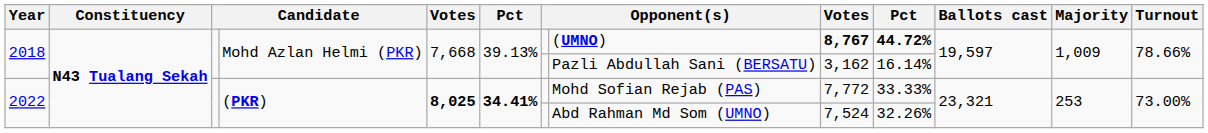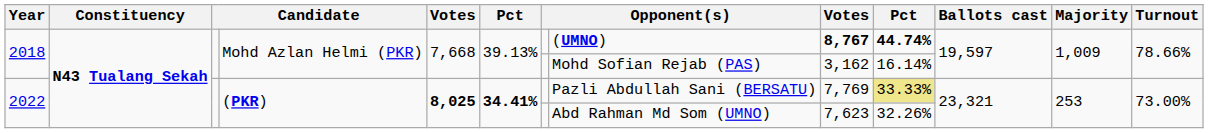(904, 41) 44.72% -> (904, 41) 44.74%
(684, 66) Pazli Abdullah Sani (BERSATU) -> (657, 66) Mohd Sofian Rejab (PAS)
(657, 90) Mohd Sofian Rejab (PAS) -> (684, 90) Pazli Abdullah Sani (BERSATU)
(846, 90) 7,772 -> (846, 90) 7,769
(904, 90) no background -> (904, 90) khaki background
(846, 115) 7,524 -> (846, 115) 7,623
